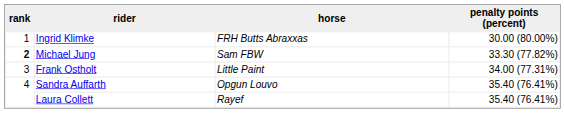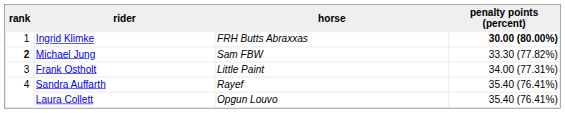(523, 39) normal -> (523, 39) bold
(247, 84) Opgun Louvo -> (230, 84) Rayef
(230, 99) Rayef -> (247, 99) Opgun Louvo
